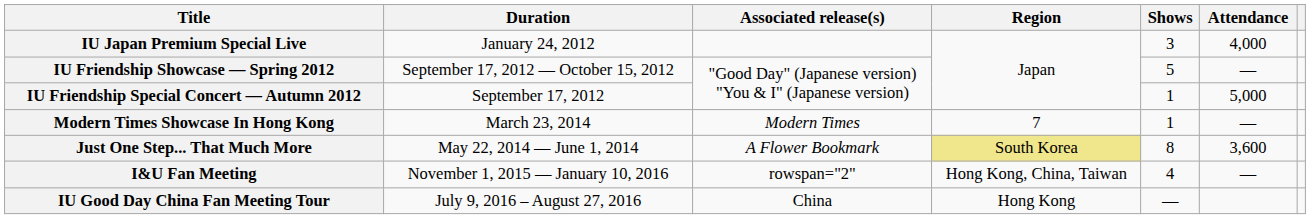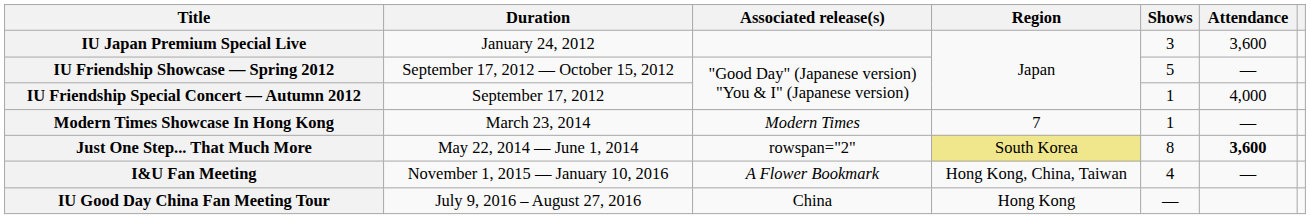(1248, 43) 4,000 -> (1248, 43) 3,600
(1248, 95) 5,000 -> (1248, 95) 4,000
(812, 148) A Flower Bookmark -> (812, 148) rowspan="2"
(1248, 148) normal -> (1248, 148) bold
(812, 174) rowspan="2" -> (812, 174) A Flower Bookmark
